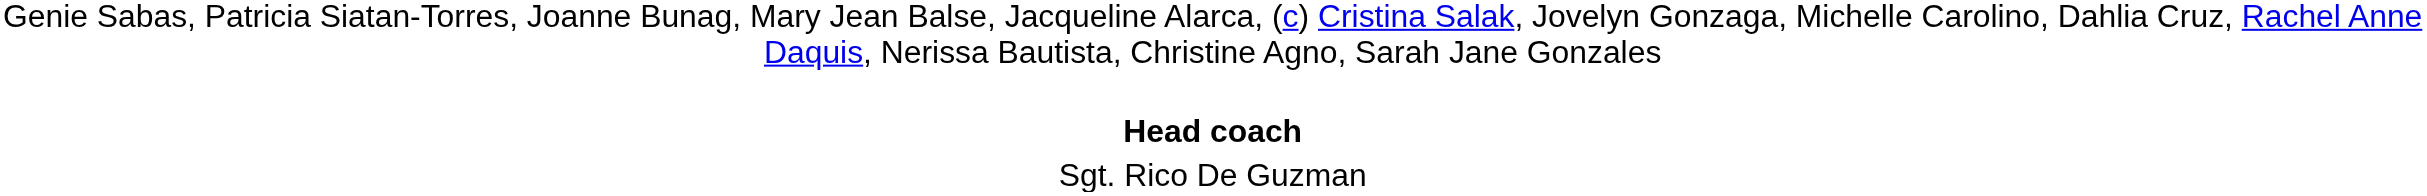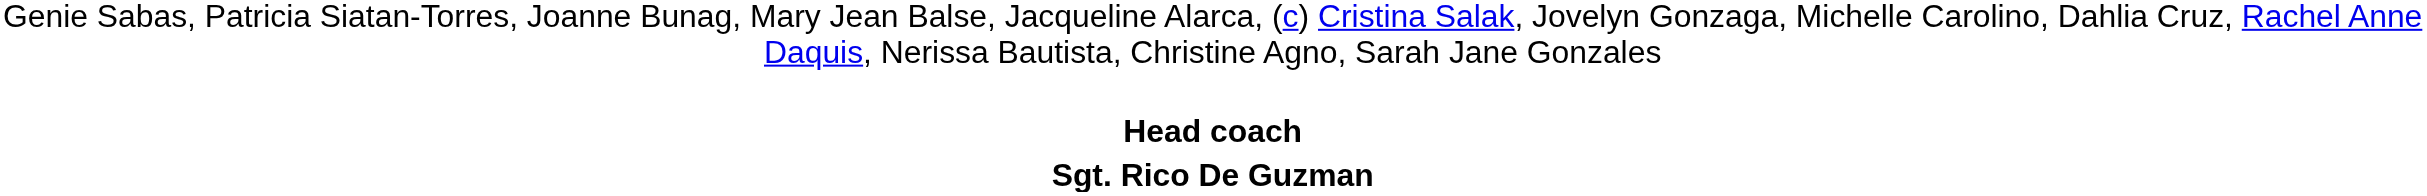(1213, 175) normal -> (1213, 175) bold
